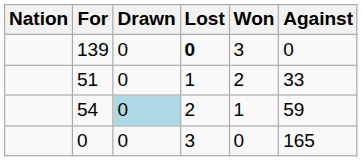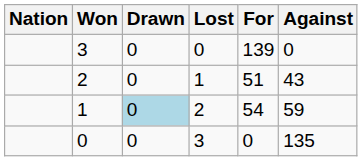columns swapped: (254, 19) <-> (93, 19)
(190, 49) bold -> (199, 49) normal
(294, 79) 33 -> (294, 79) 43
(299, 140) 165 -> (299, 140) 135
